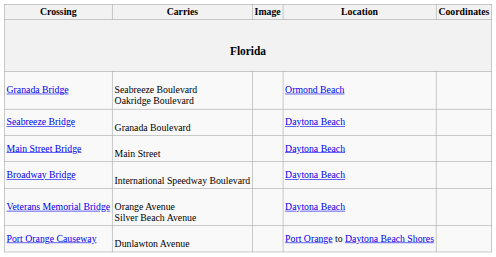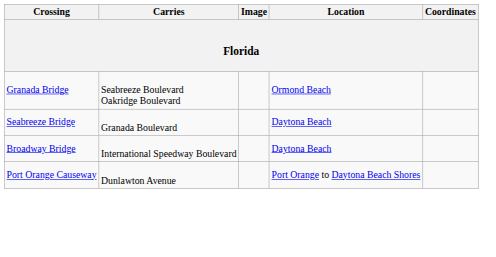- row: (44, 148)
- row: (58, 207)
